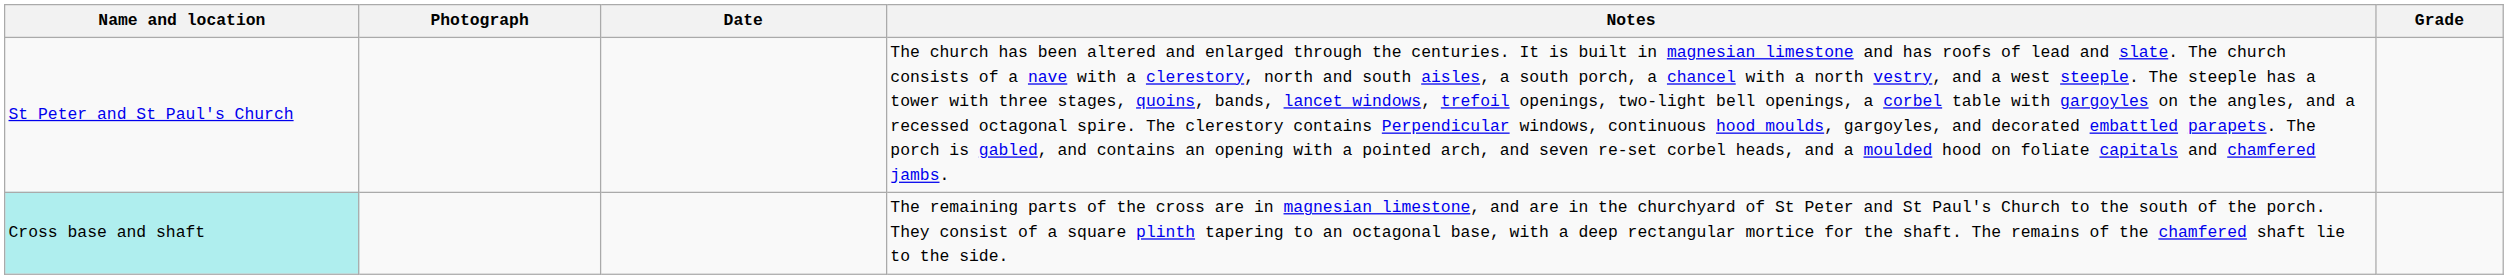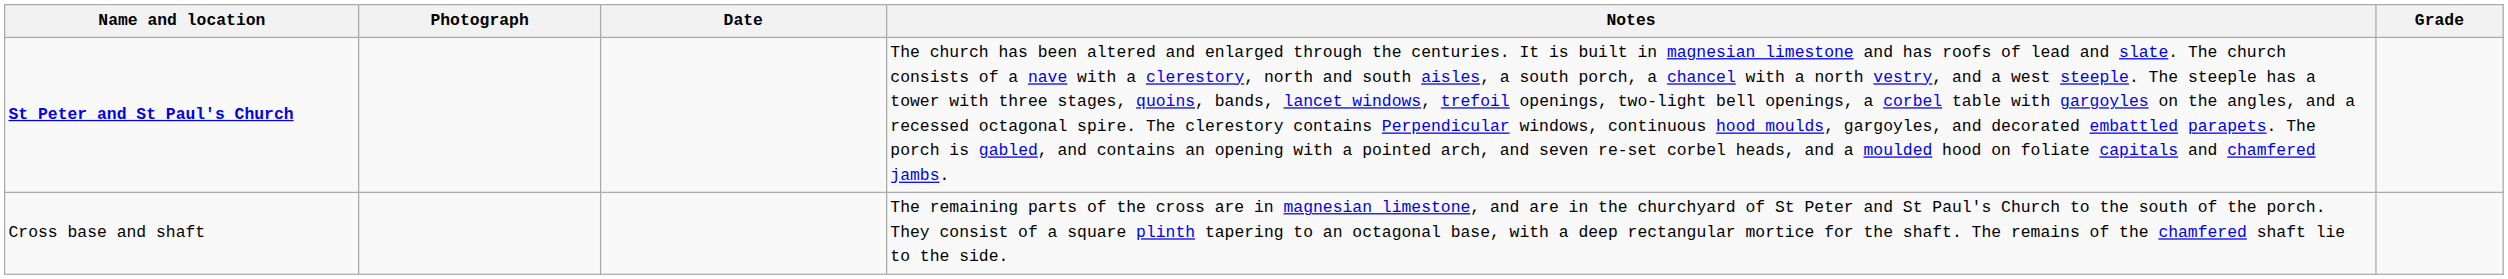(151, 114) normal -> (151, 114) bold
(107, 233) paleturquoise background -> (107, 233) no background
